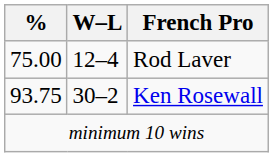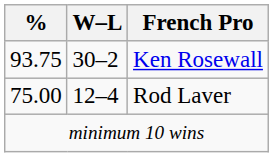rows swapped: (198, 95) <-> (182, 59)
